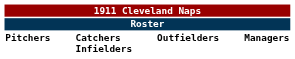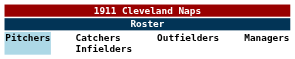(28, 38) no background -> (28, 38) lightblue background
